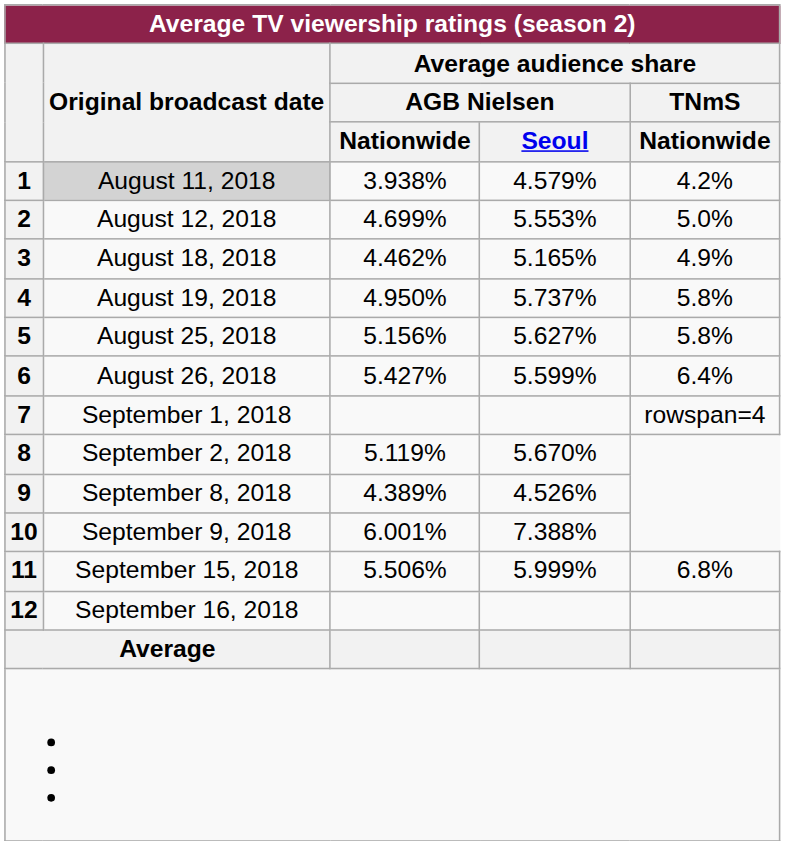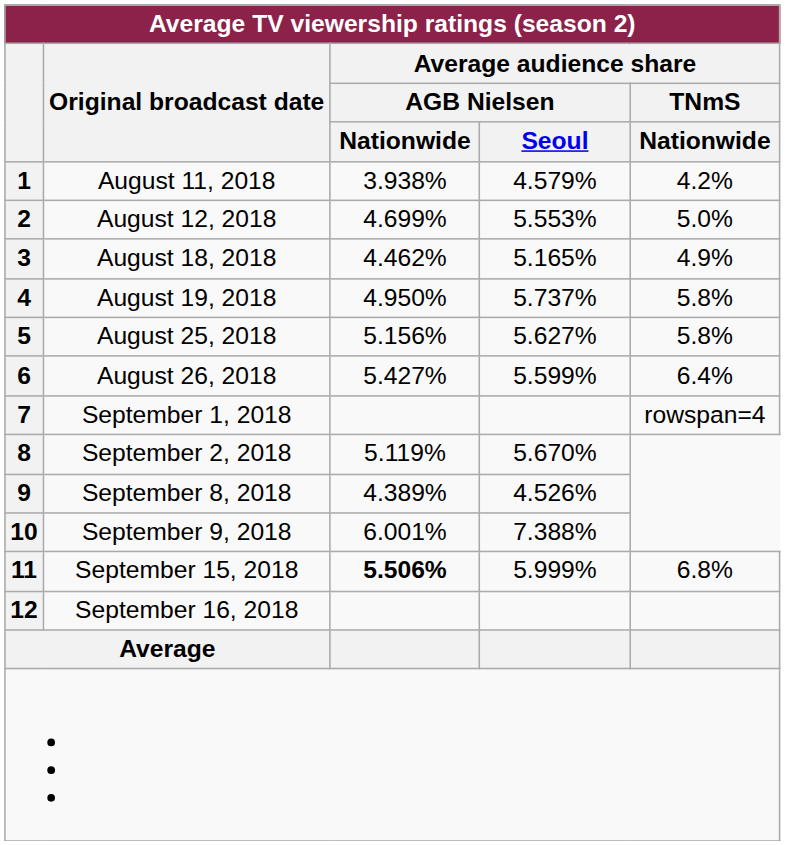(187, 180) lightgrey background -> (187, 180) no background
(405, 571) normal -> (405, 571) bold
